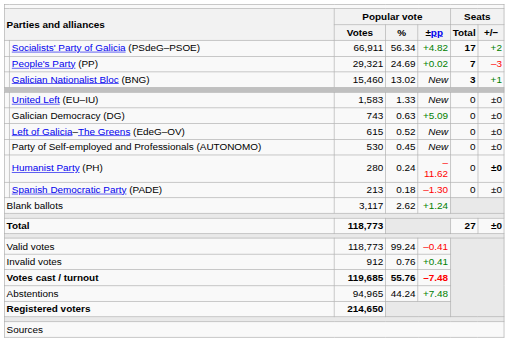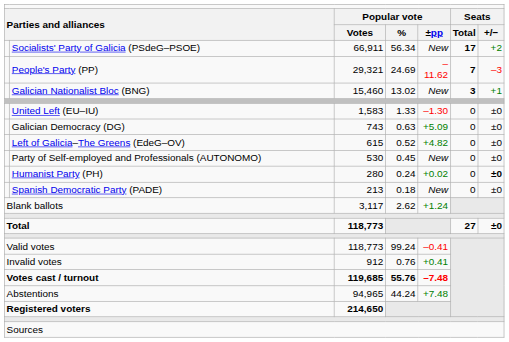(436, 48) +4.82 -> (438, 48) New
(436, 64) +0.02 -> (436, 69) –11.62
(438, 100) New -> (436, 111) –1.30
(438, 131) New -> (436, 142) +4.82
(436, 168) –11.62 -> (436, 174) +0.02
(436, 189) –1.30 -> (438, 189) New
